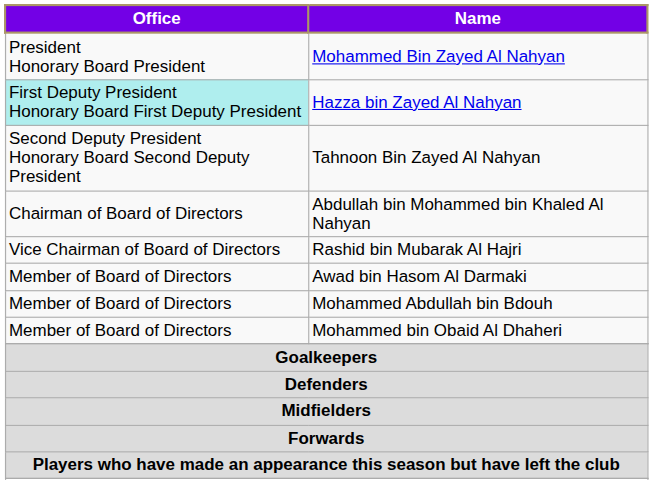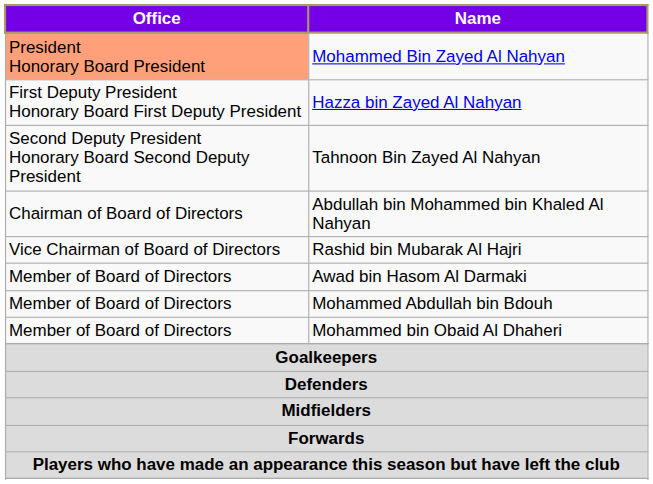(107, 56) no background -> (107, 56) lightsalmon background
(155, 102) paleturquoise background -> (155, 102) no background
